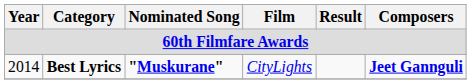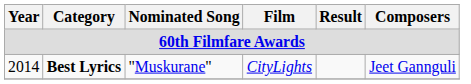(176, 66) bold -> (170, 66) normal
(416, 66) bold -> (413, 66) normal
